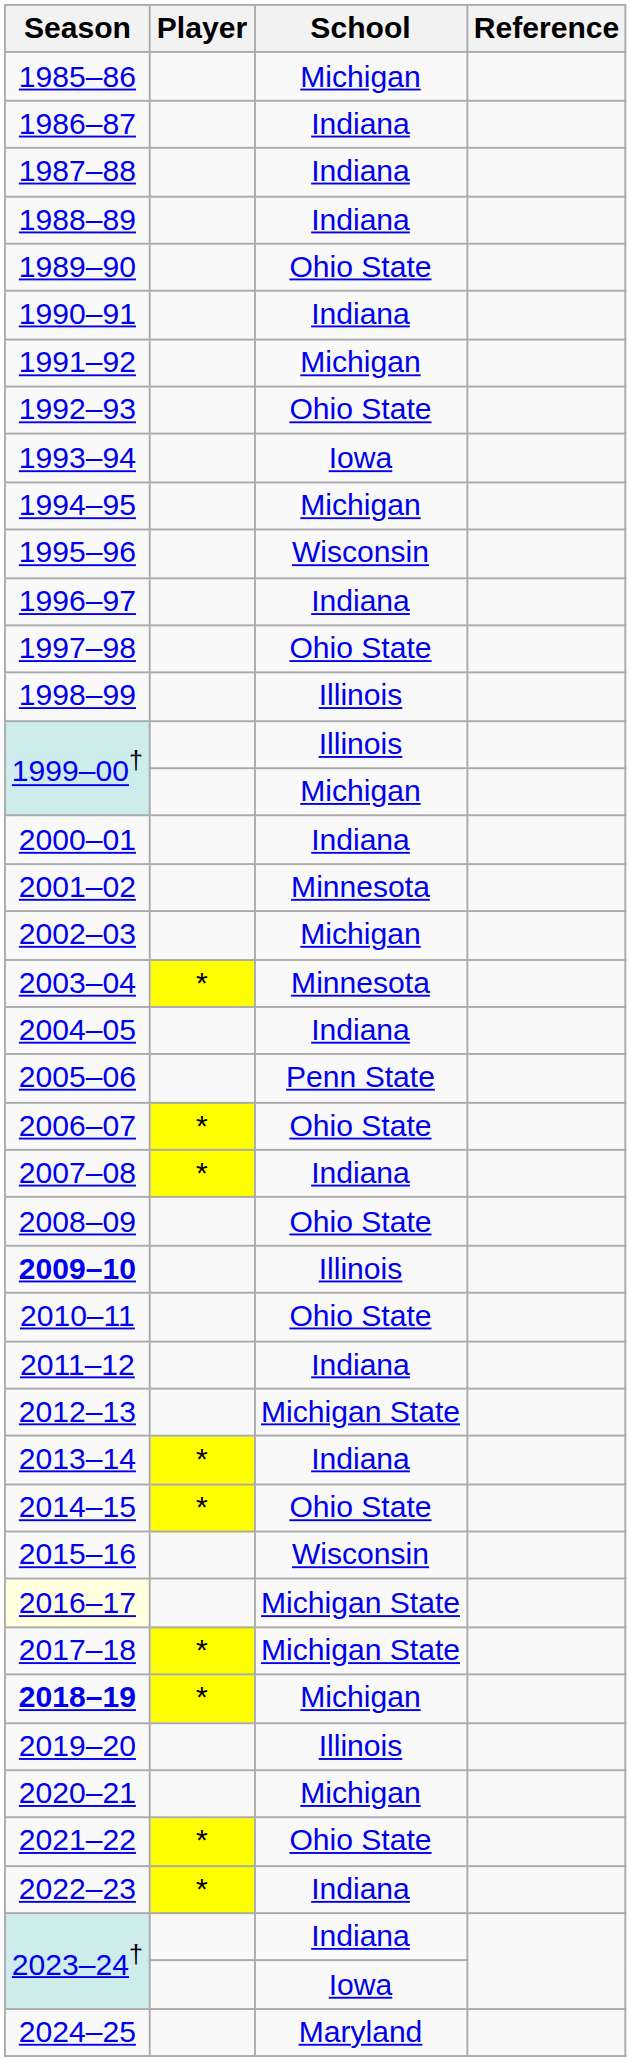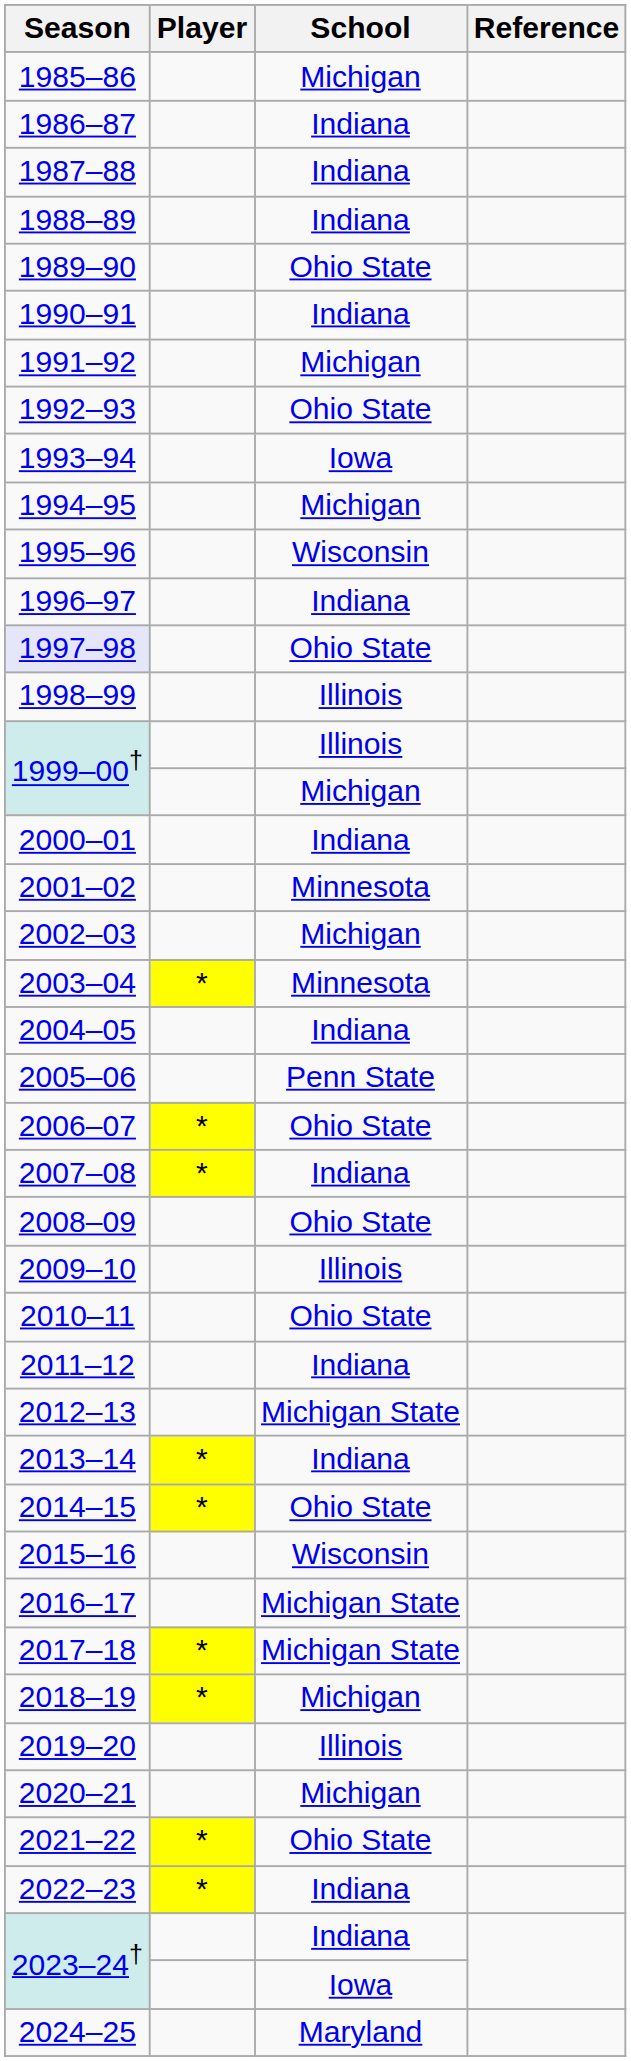(77, 648) no background -> (77, 648) lavender background
(77, 1268) bold -> (77, 1268) normal
(77, 1602) lightyellow background -> (77, 1602) no background
(77, 1698) bold -> (77, 1698) normal
